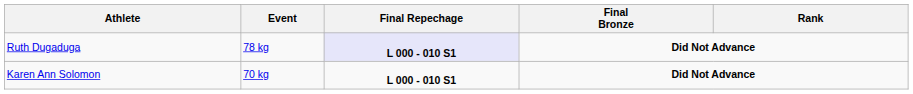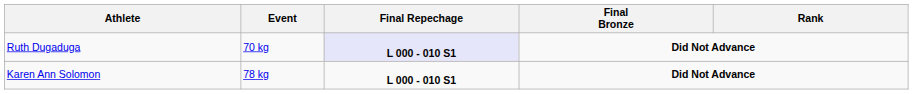(256, 47) 78 kg -> (256, 47) 70 kg
(256, 75) 70 kg -> (256, 75) 78 kg
